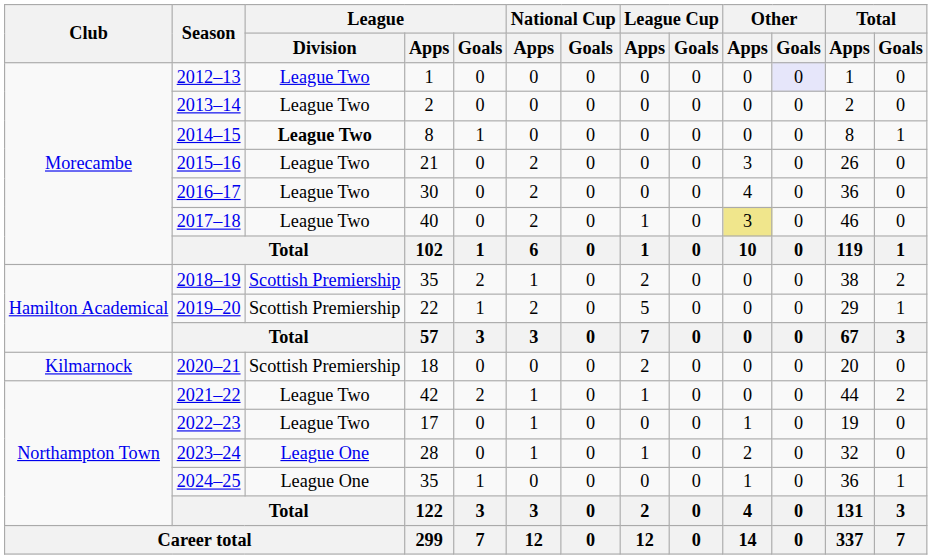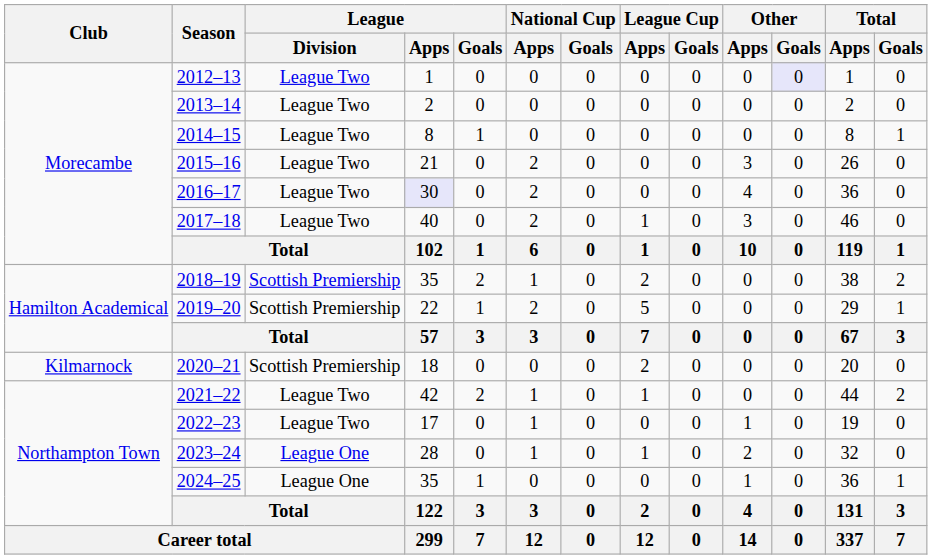(325, 134) bold -> (325, 134) normal
(429, 192) no background -> (429, 192) lavender background
(748, 221) khaki background -> (748, 221) no background
